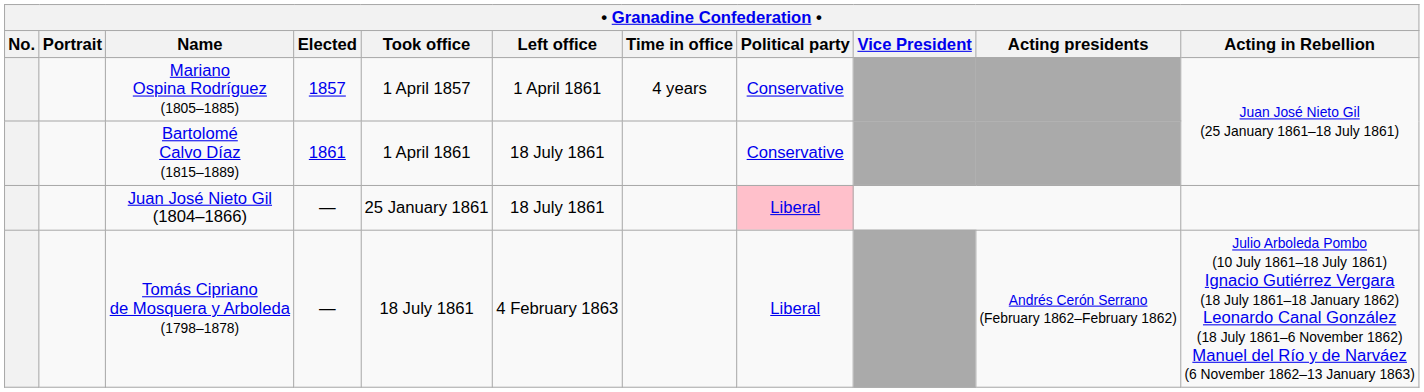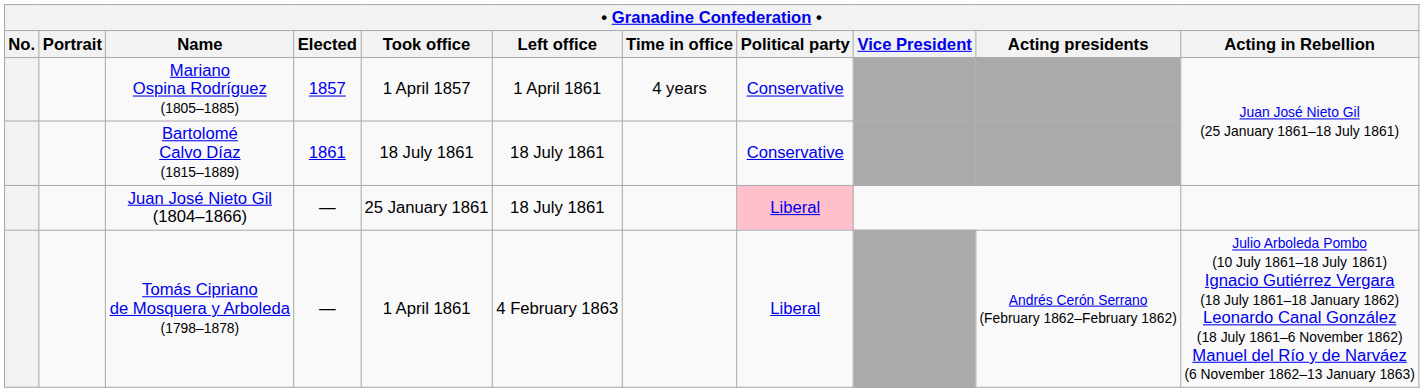(427, 153) 1 April 1861 -> (427, 153) 18 July 1861
(427, 308) 18 July 1861 -> (427, 308) 1 April 1861
